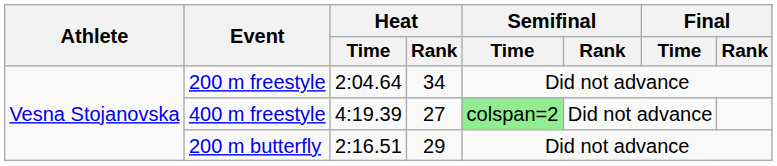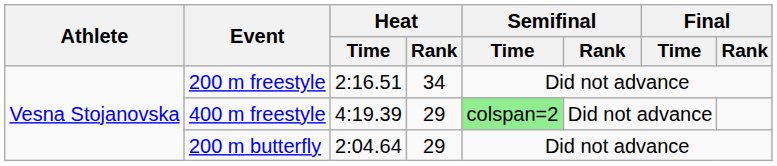(368, 82) 2:04.64 -> (368, 82) 2:16.51
(434, 114) 27 -> (434, 114) 29
(368, 146) 2:16.51 -> (368, 146) 2:04.64
